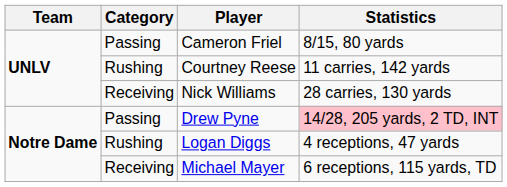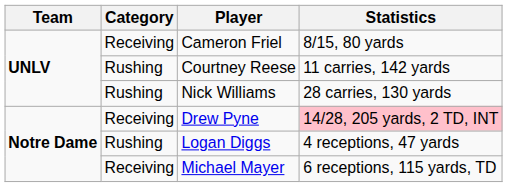(133, 43) Passing -> (139, 43) Receiving
(139, 93) Receiving -> (134, 93) Rushing
(133, 118) Passing -> (139, 118) Receiving
